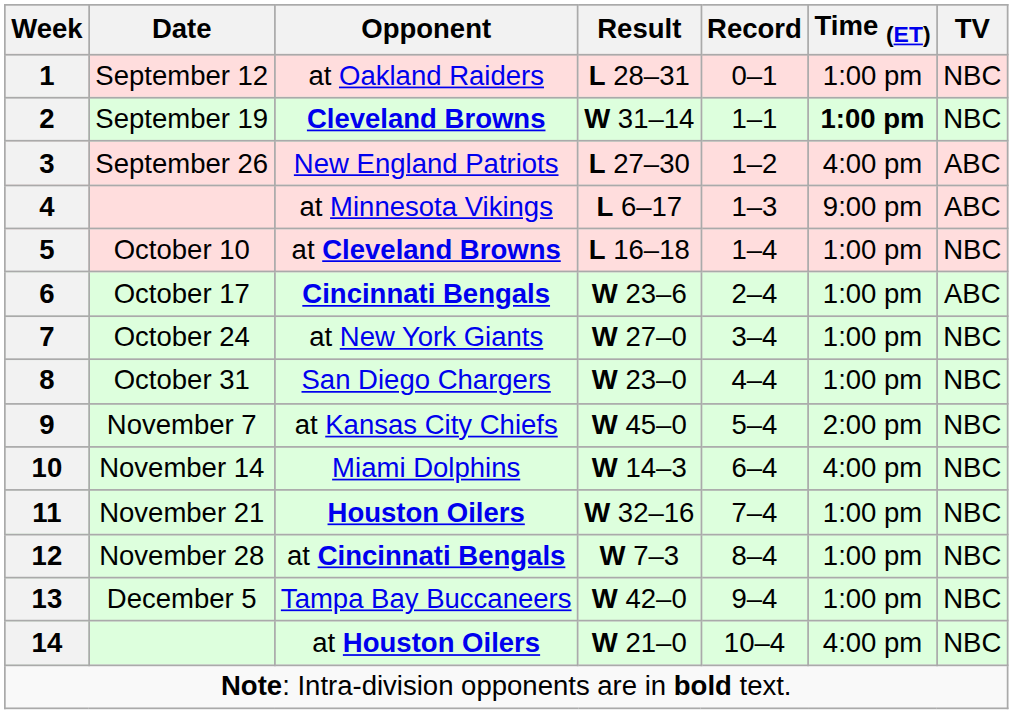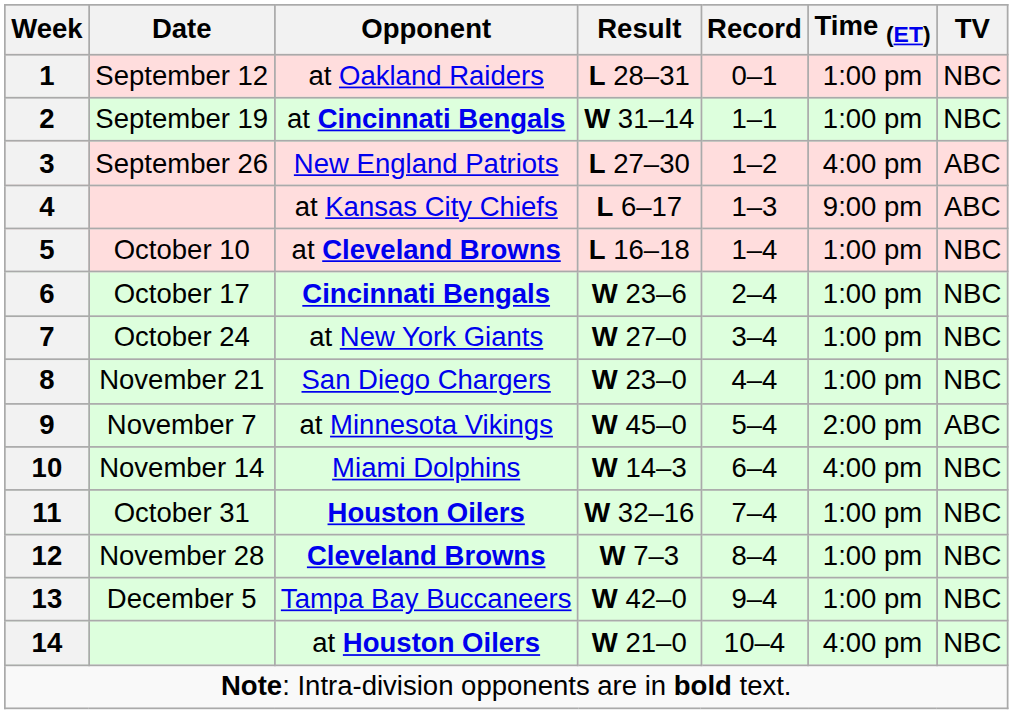(426, 119) Cleveland Browns -> (426, 119) at Cincinnati Bengals
(873, 119) bold -> (873, 119) normal
(426, 206) at Minnesota Vikings -> (426, 206) at Kansas City Chiefs
(972, 293) ABC -> (972, 293) NBC
(182, 380) October 31 -> (182, 380) November 21
(426, 424) at Kansas City Chiefs -> (426, 424) at Minnesota Vikings
(972, 424) NBC -> (972, 424) ABC
(182, 511) November 21 -> (182, 511) October 31
(426, 555) at Cincinnati Bengals -> (426, 555) Cleveland Browns
